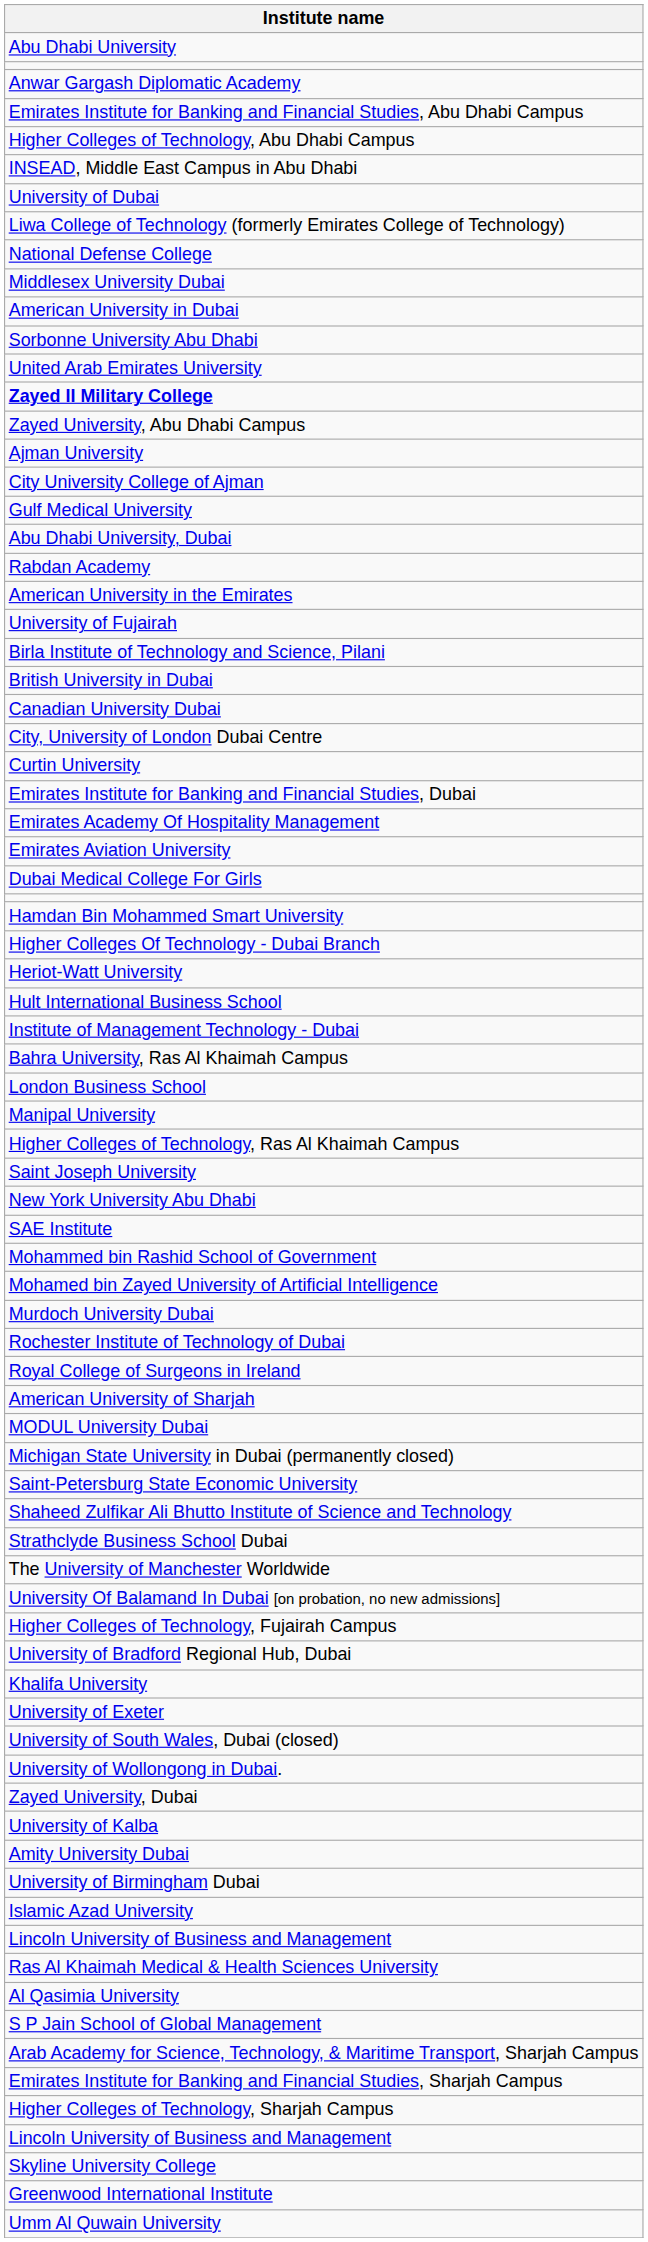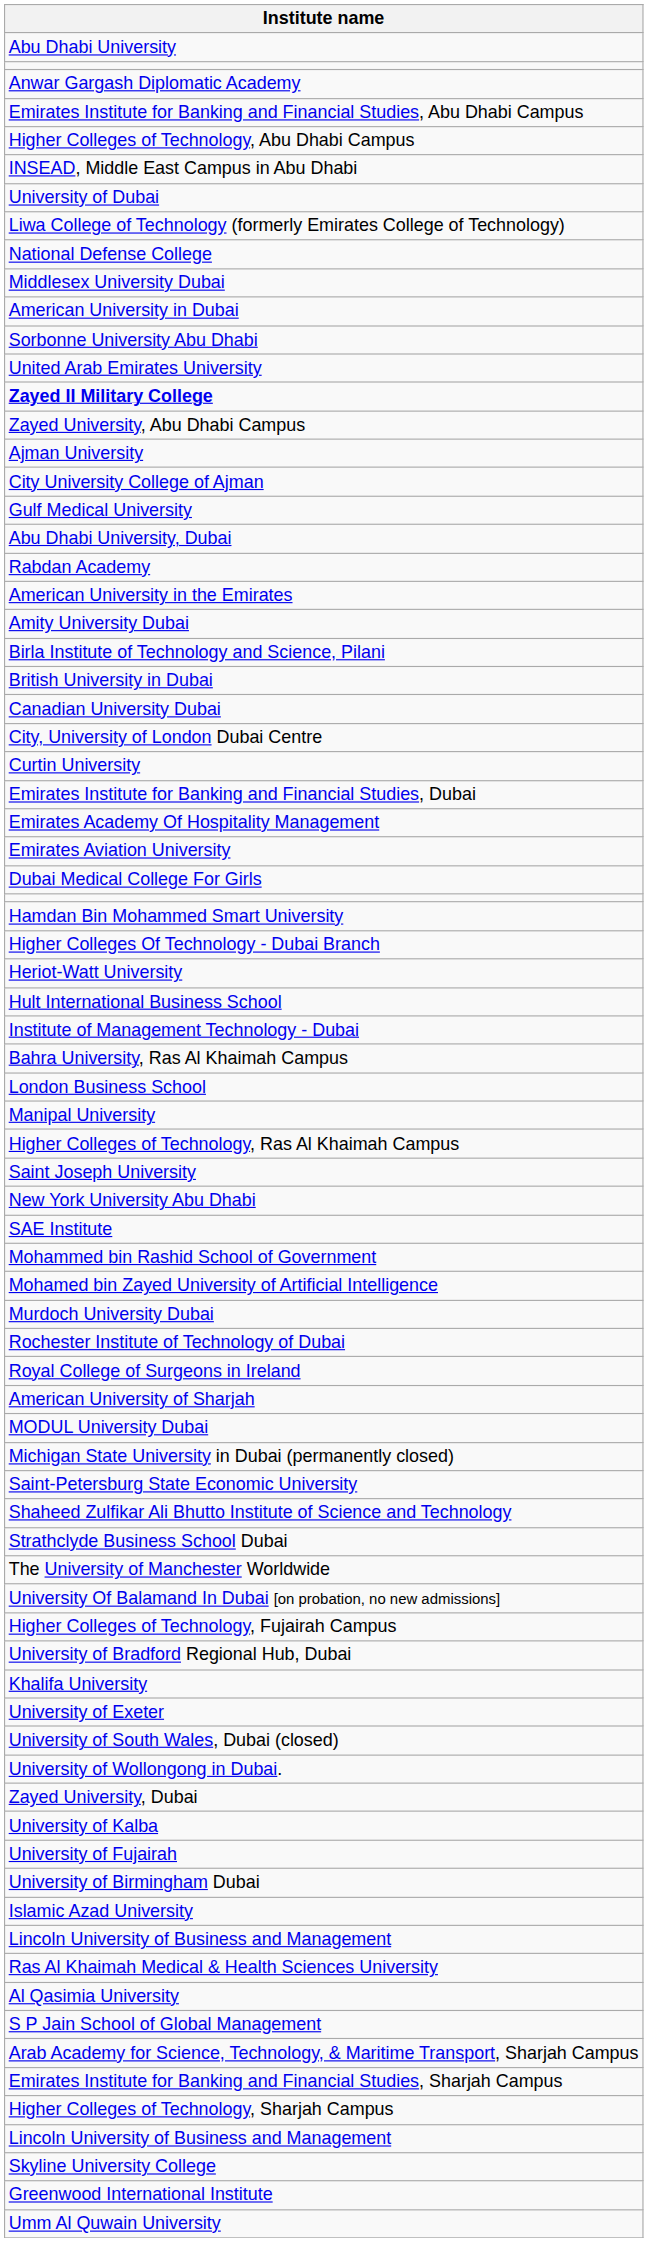(93, 623) University of Fujairah -> (99, 623) Amity University Dubai
(99, 1854) Amity University Dubai -> (93, 1854) University of Fujairah
